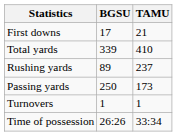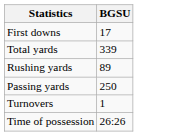- column: (153, 13)
